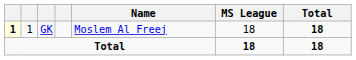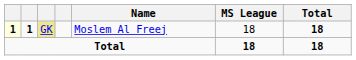(29, 30) normal -> (29, 30) bold
(46, 30) no background -> (46, 30) khaki background
